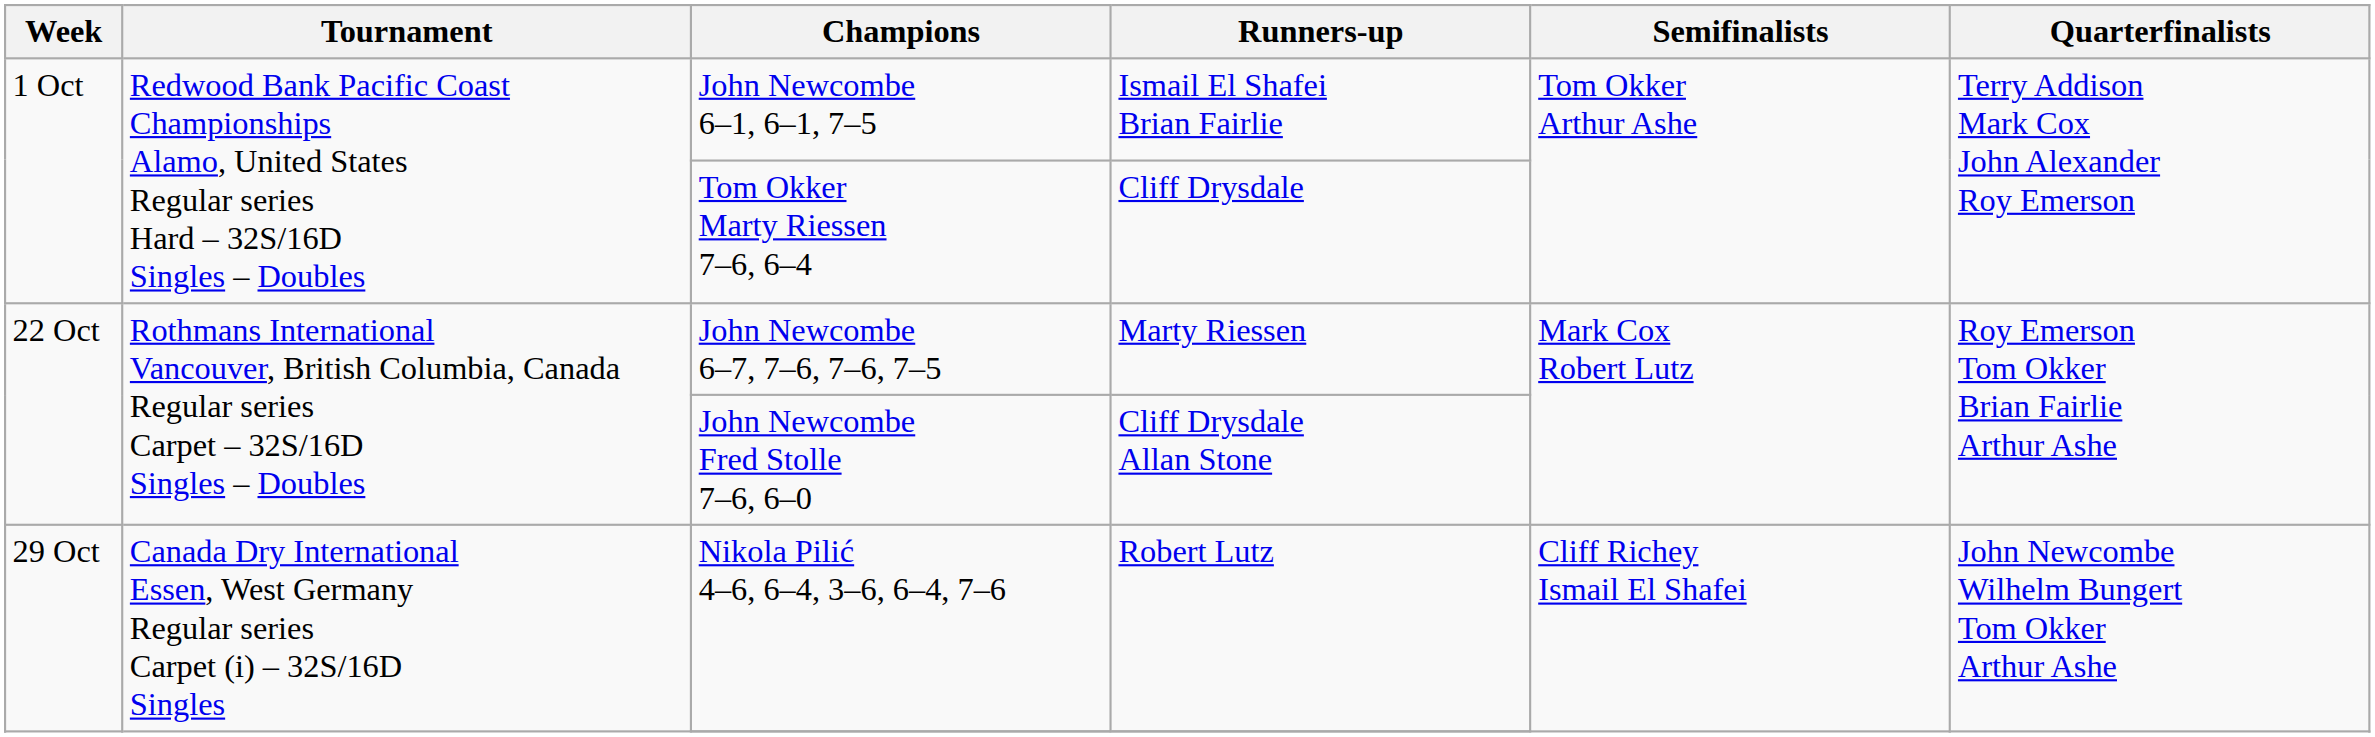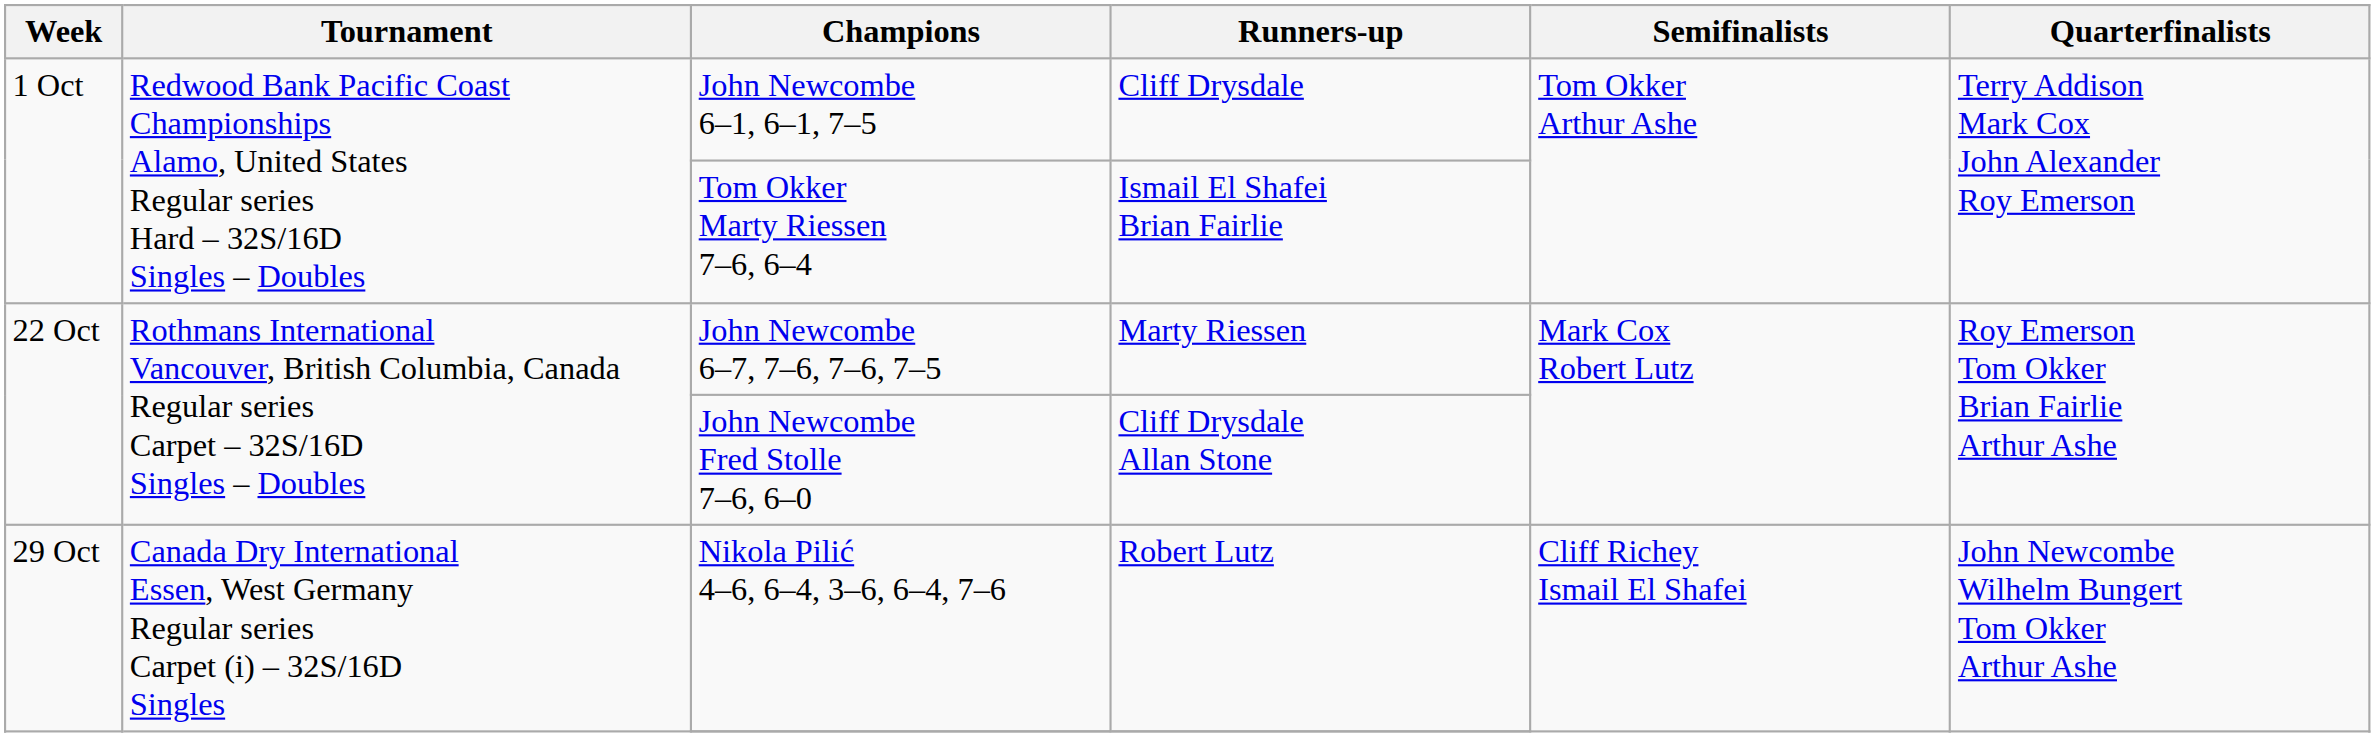(1223, 103) Ismail El Shafei Brian Fairlie -> (1211, 84) Cliff Drysdale
(1211, 186) Cliff Drysdale -> (1223, 205) Ismail El Shafei Brian Fairlie
